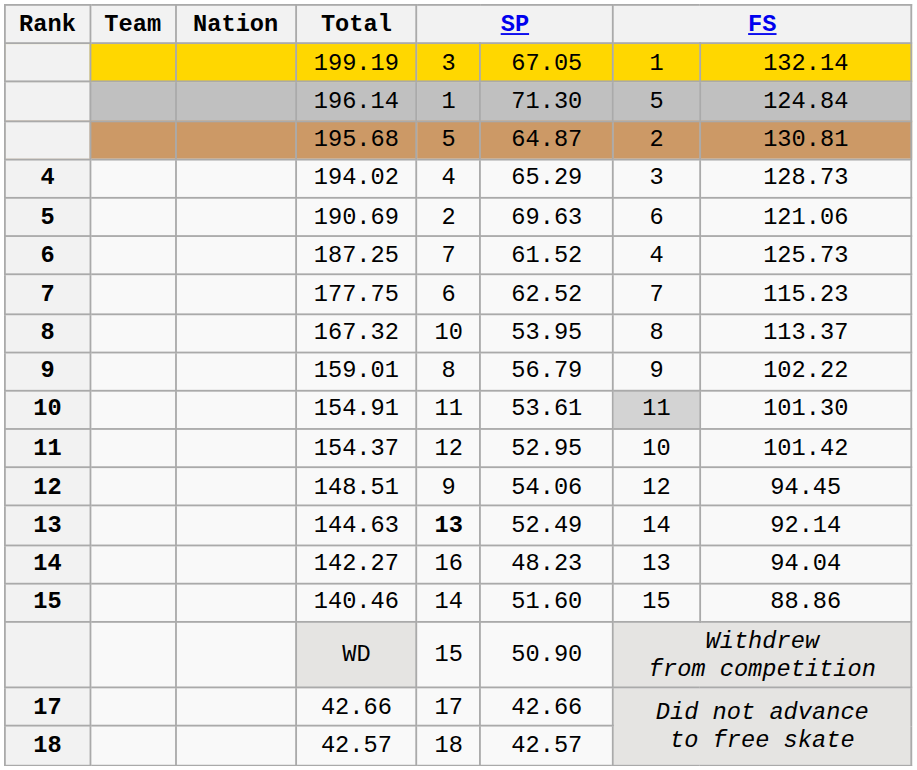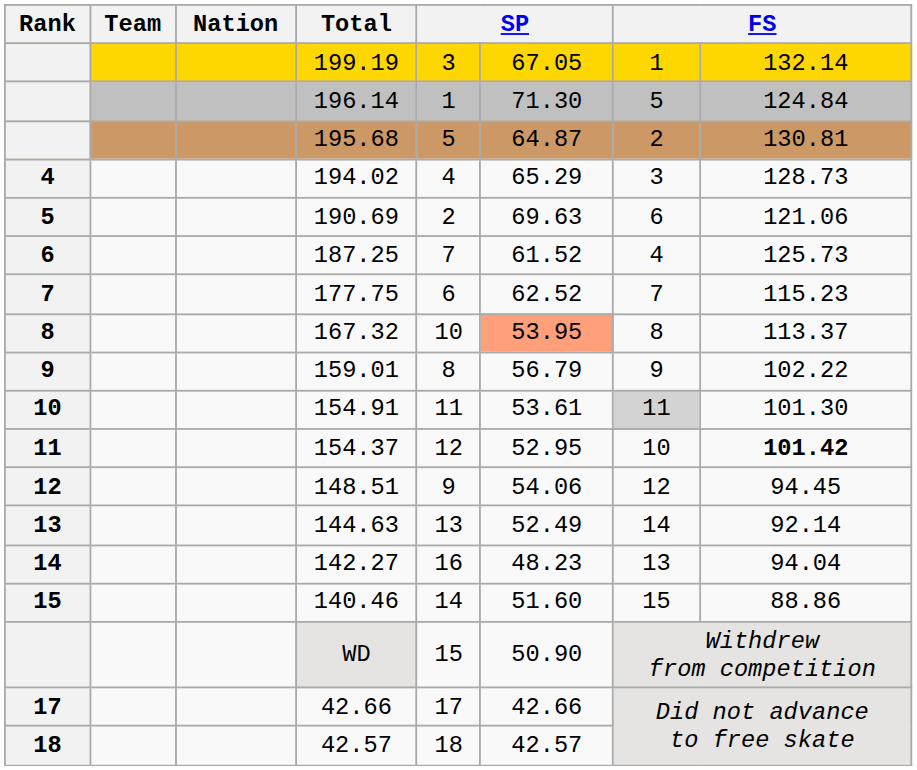(547, 333) no background -> (547, 333) lightsalmon background
(806, 448) normal -> (806, 448) bold
(449, 525) bold -> (449, 525) normal
